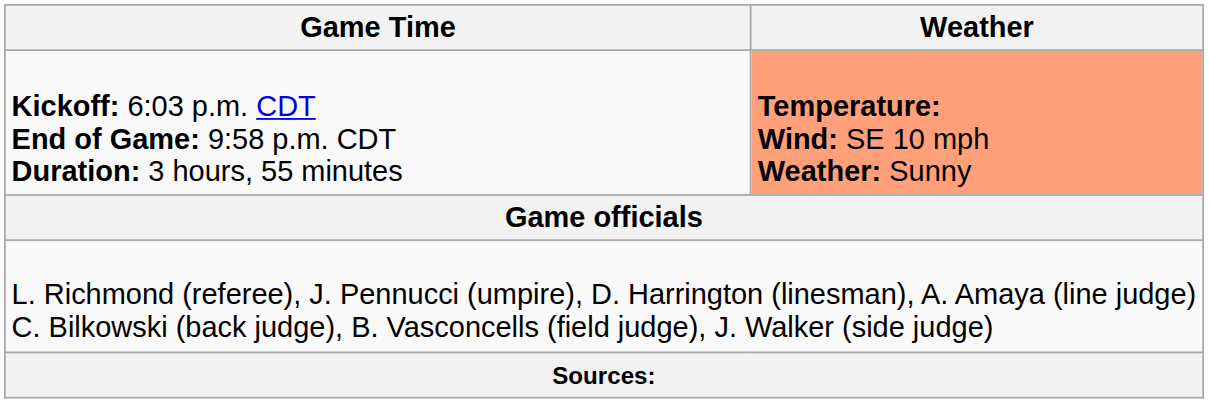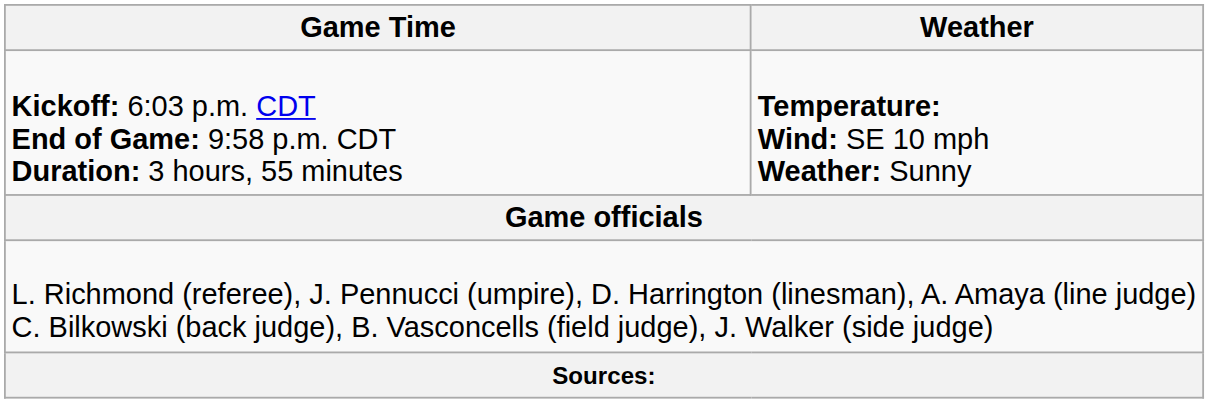(874, 138) lightsalmon background -> (874, 138) no background
